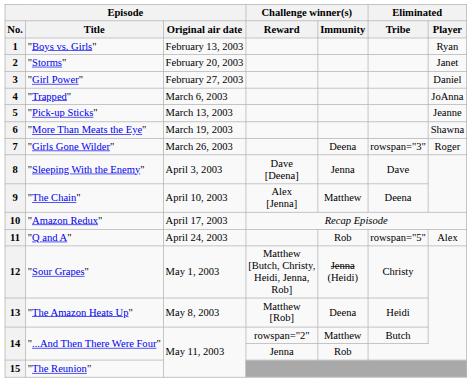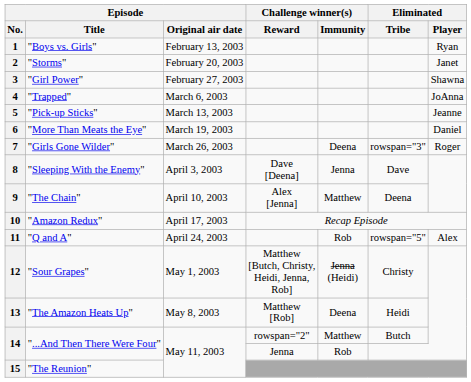(447, 79) Daniel -> (447, 79) Shawna
(447, 130) Shawna -> (447, 130) Daniel
